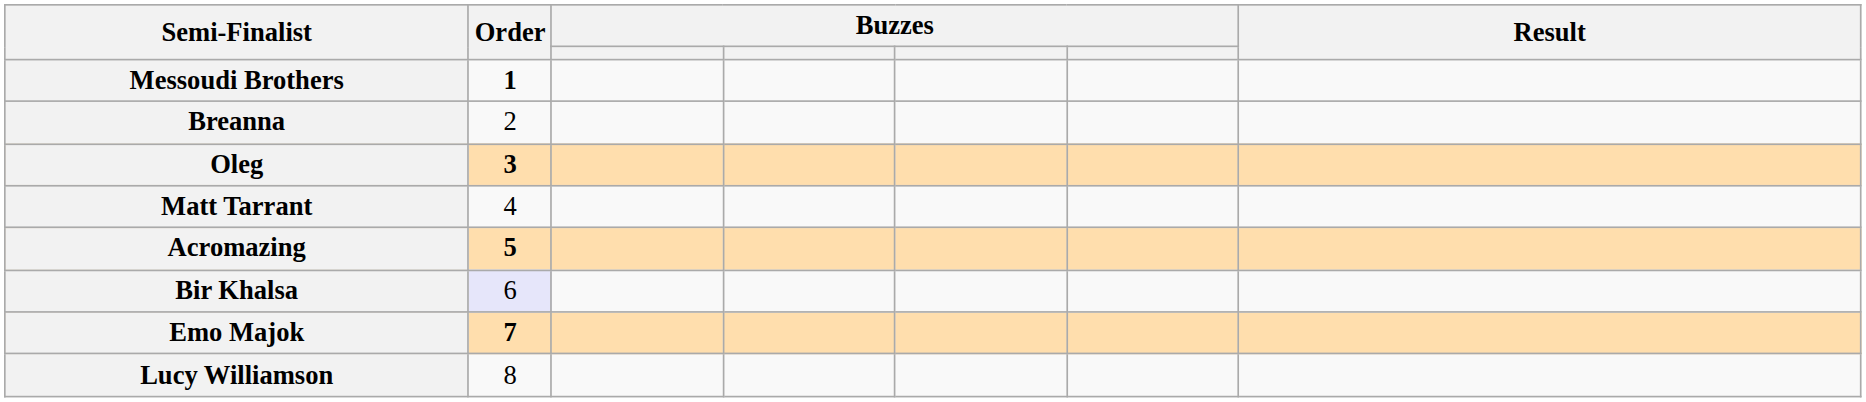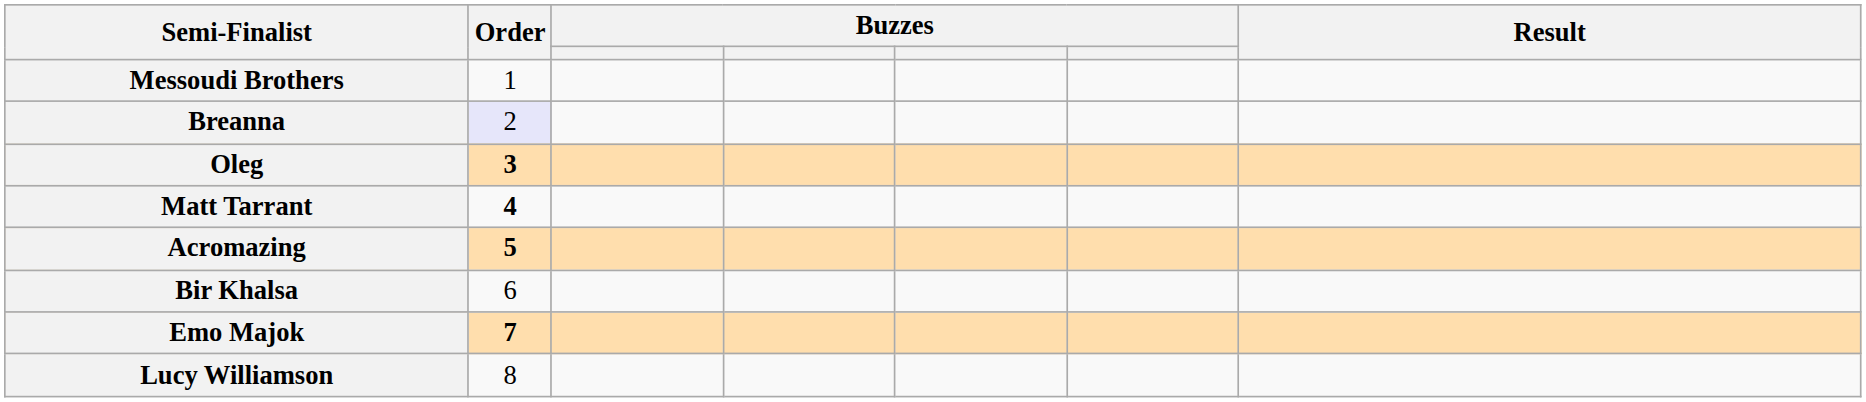(510, 79) bold -> (510, 79) normal
(510, 122) no background -> (510, 122) lavender background
(510, 206) normal -> (510, 206) bold
(510, 290) lavender background -> (510, 290) no background
